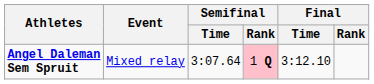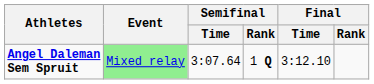(146, 61) no background -> (146, 61) lightgreen background
(261, 61) pink background -> (261, 61) no background
